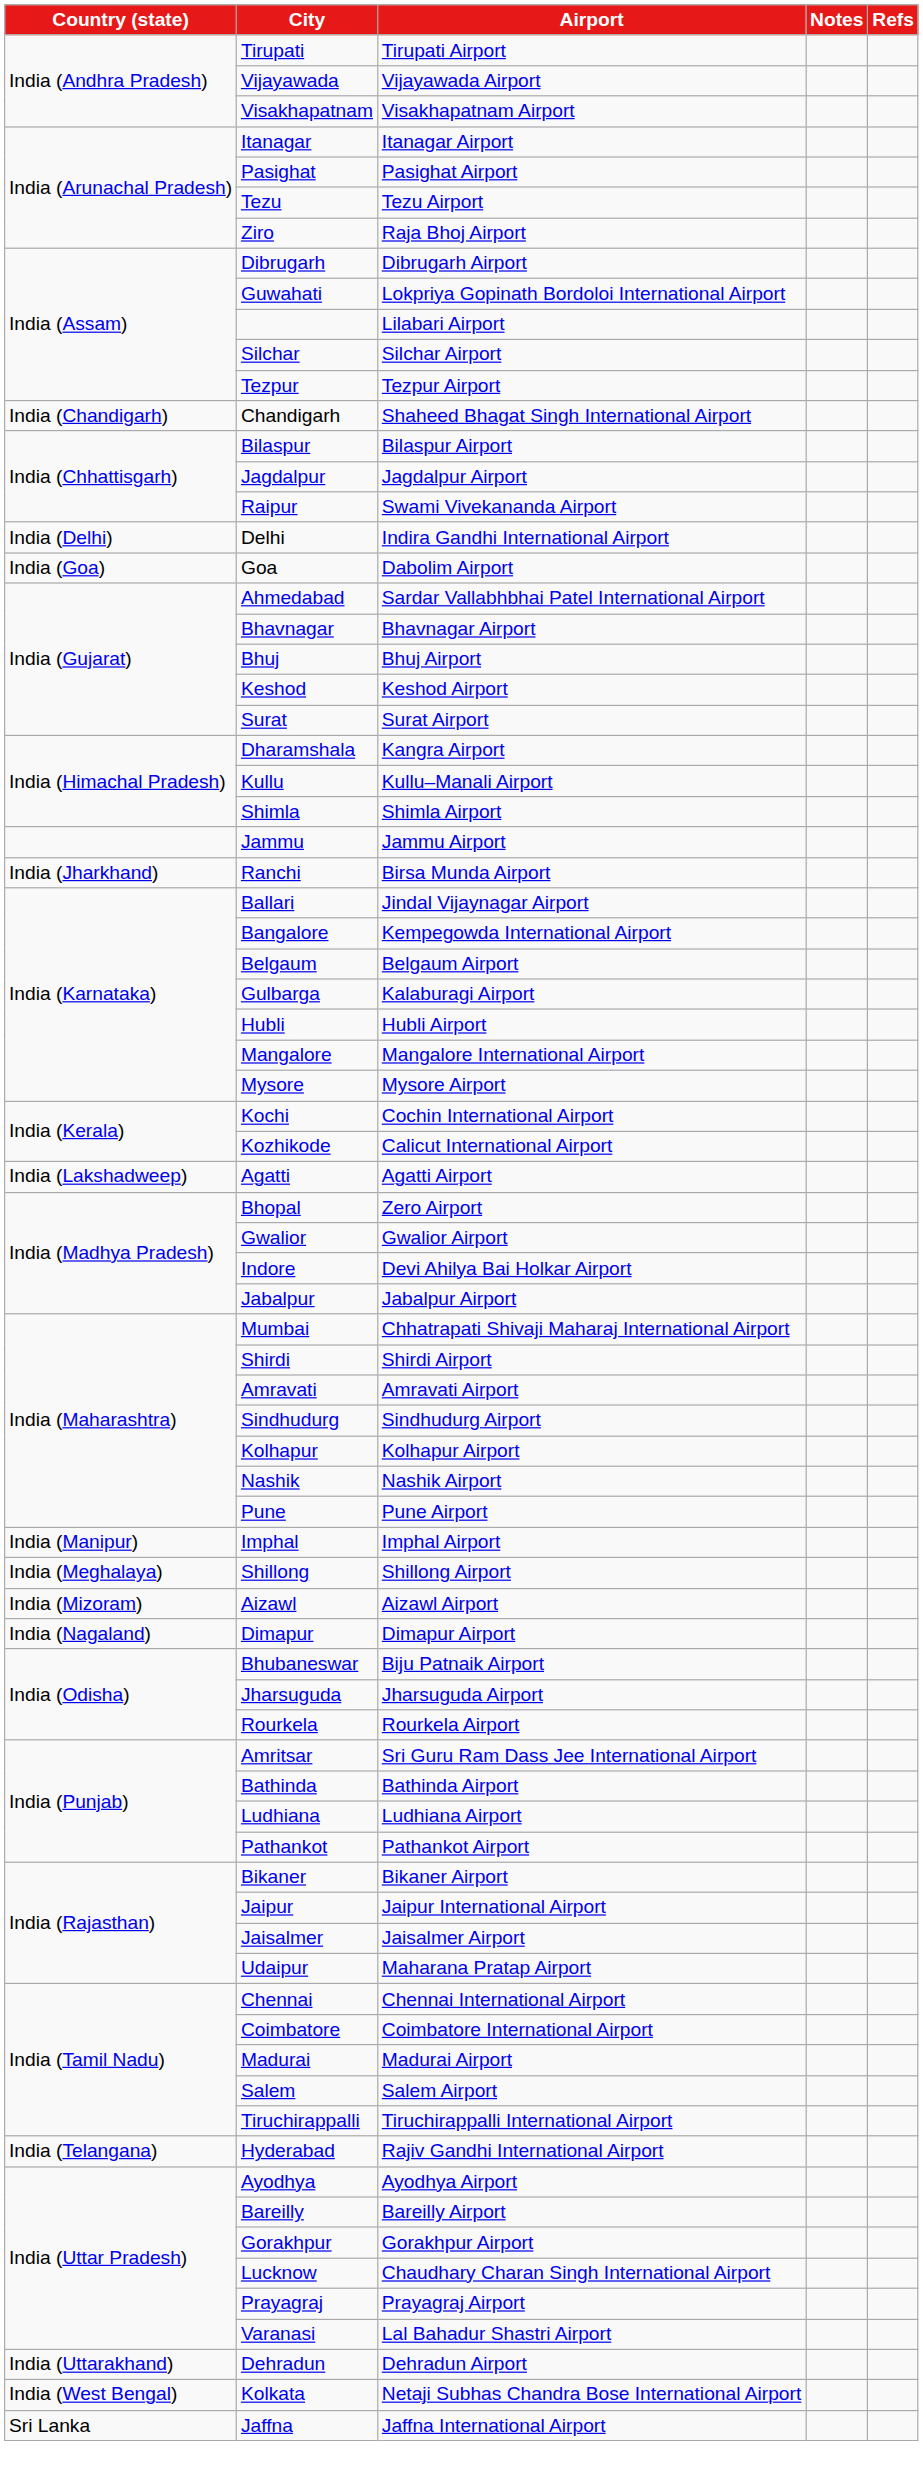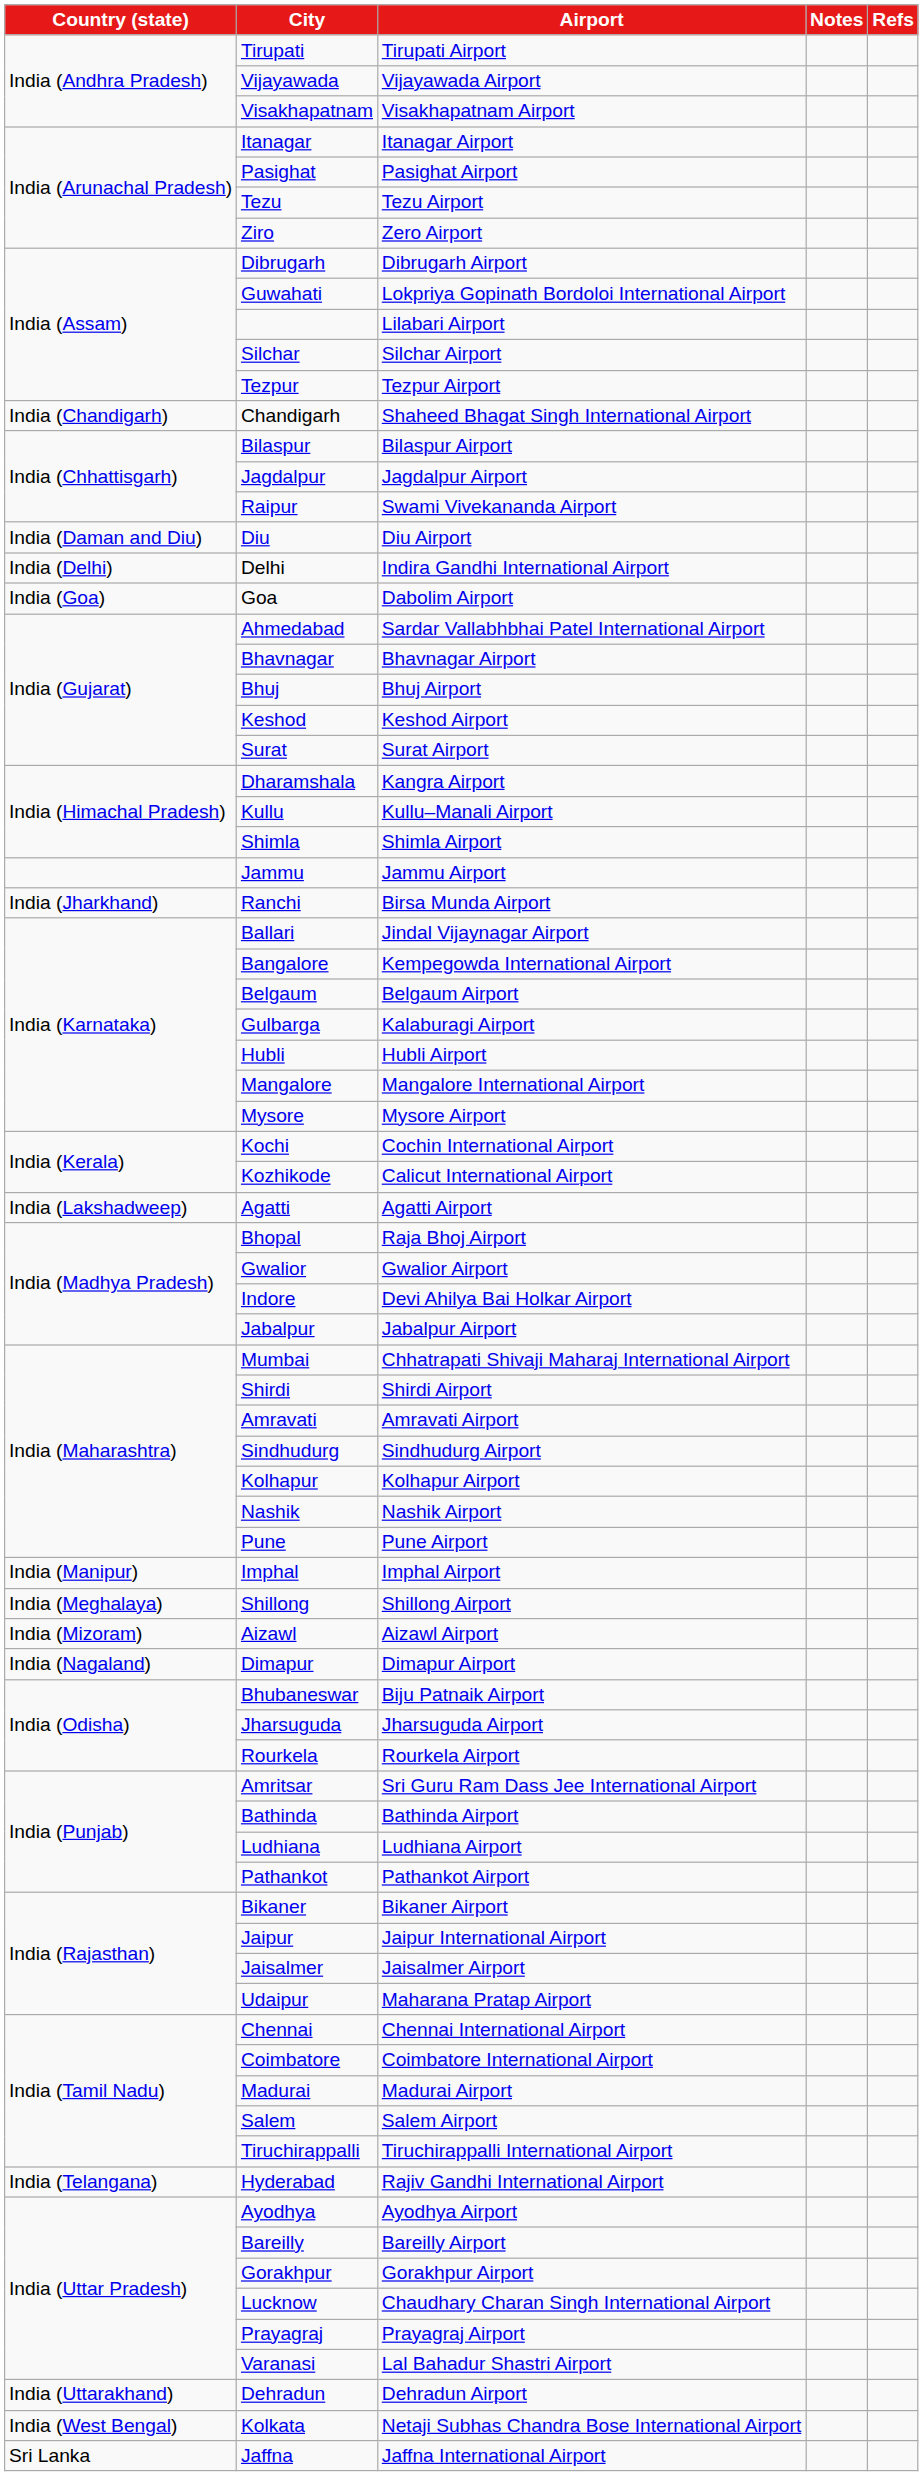(454, 232) Raja Bhoj Airport -> (432, 232) Zero Airport
+ row: (255, 537)
(432, 1207) Zero Airport -> (454, 1237) Raja Bhoj Airport
